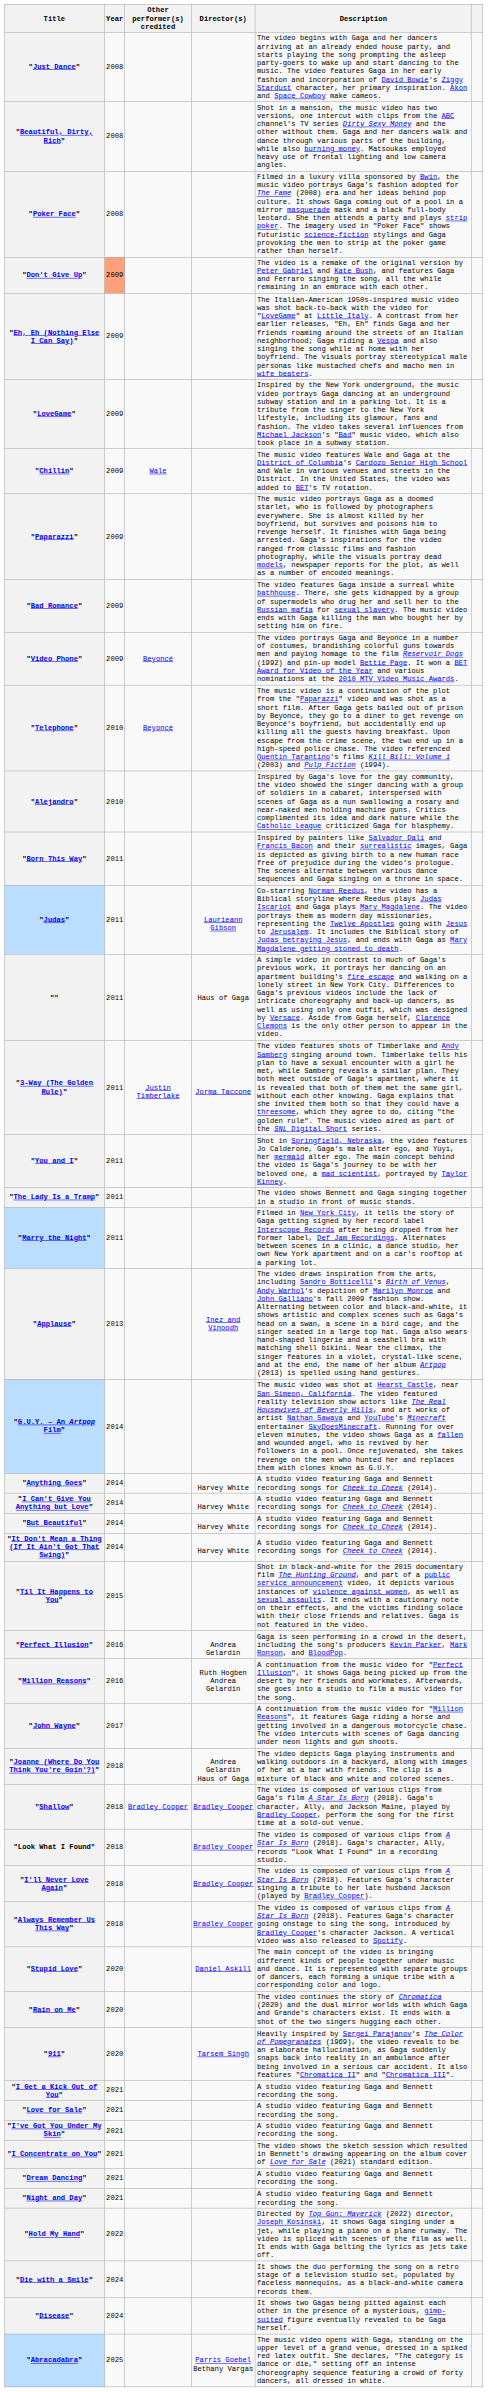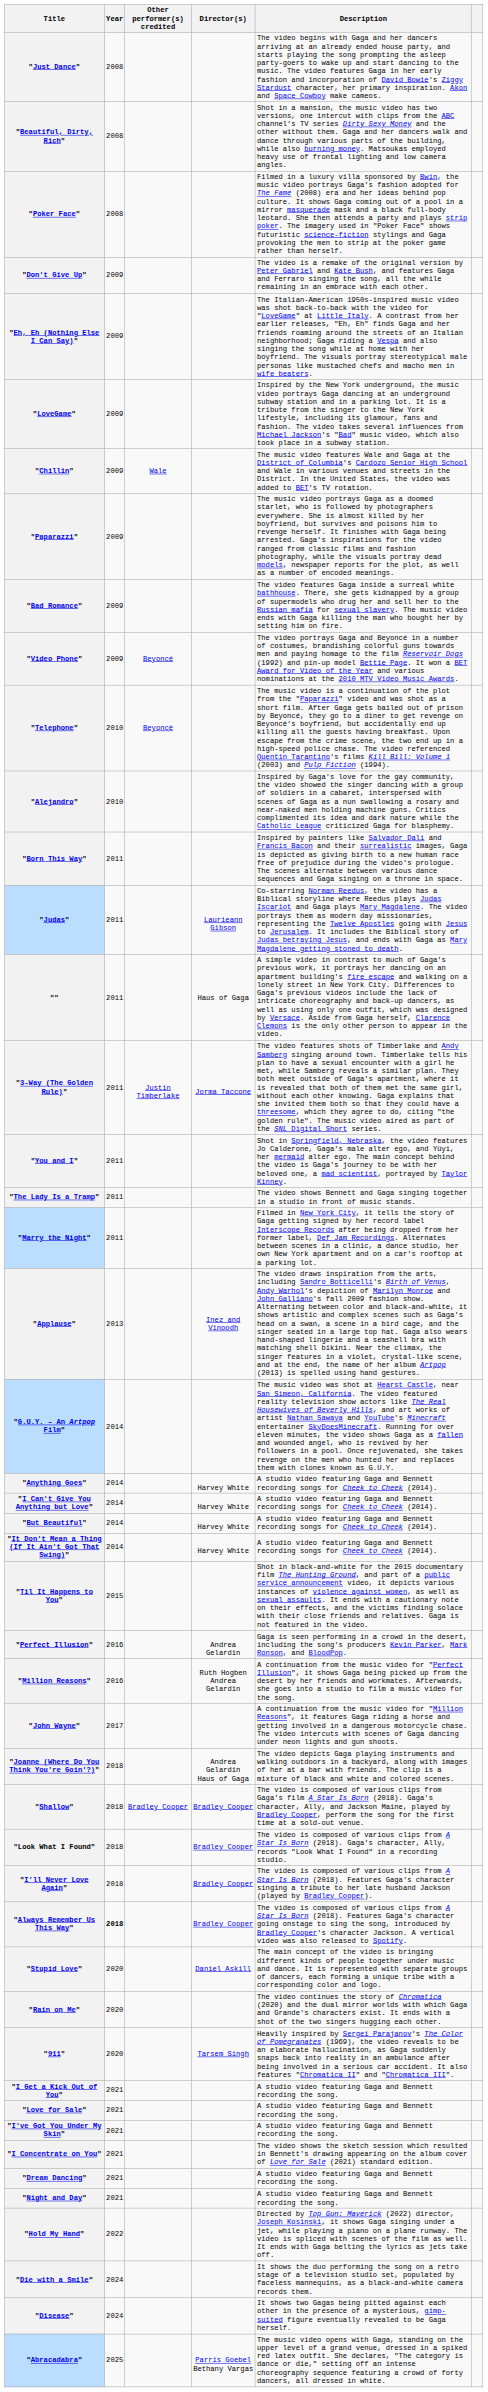(115, 275) lightsalmon background -> (115, 275) no background
(115, 1924) normal -> (115, 1924) bold
